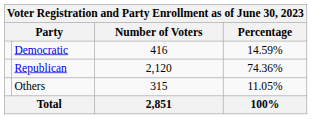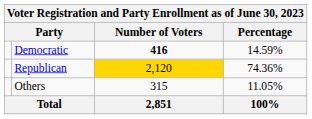(159, 50) normal -> (159, 50) bold
(159, 68) no background -> (159, 68) gold background
